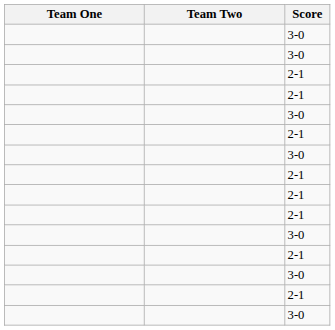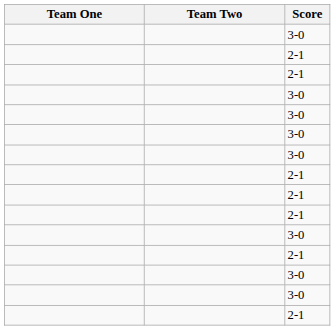(296, 54) 3-0 -> (296, 54) 2-1
(296, 94) 2-1 -> (296, 94) 3-0
(296, 134) 2-1 -> (296, 134) 3-0
(296, 295) 2-1 -> (296, 295) 3-0
(296, 315) 3-0 -> (296, 315) 2-1
